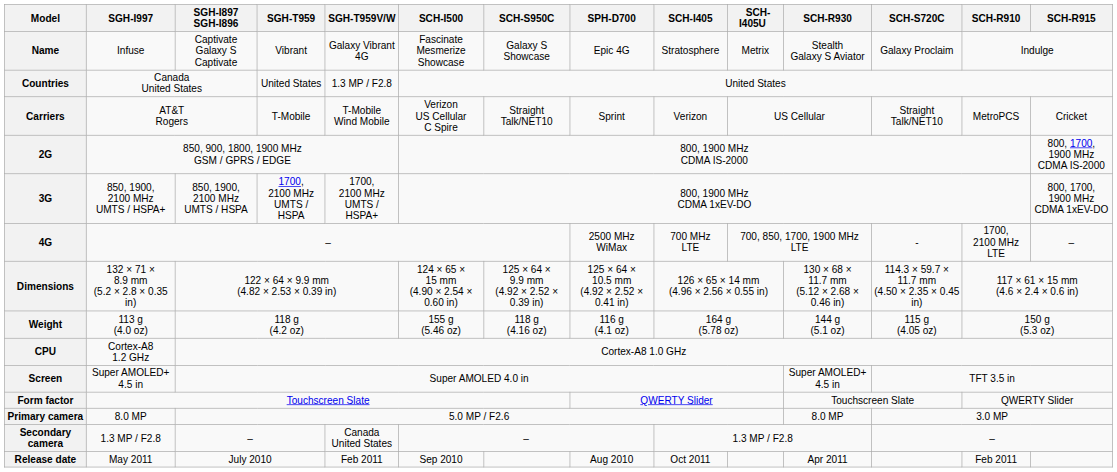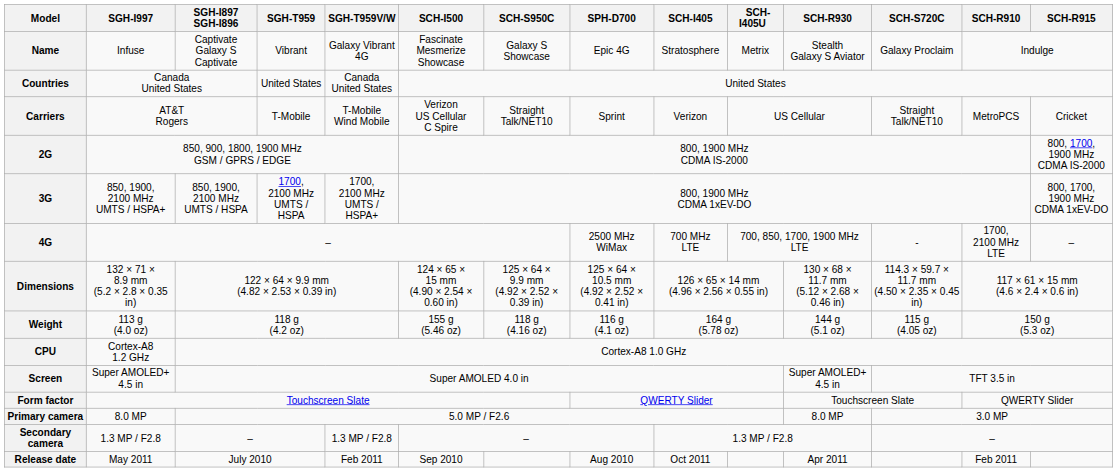(362, 84) 1.3 MP / F2.8 -> (362, 84) Canada United States
(362, 438) Canada United States -> (362, 438) 1.3 MP / F2.8
